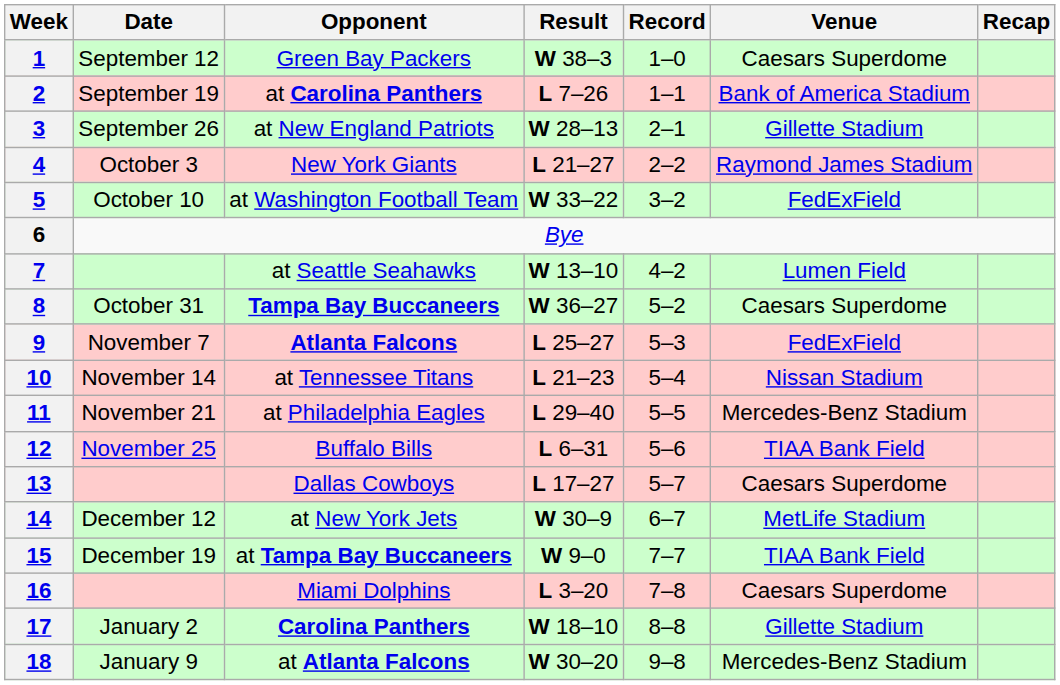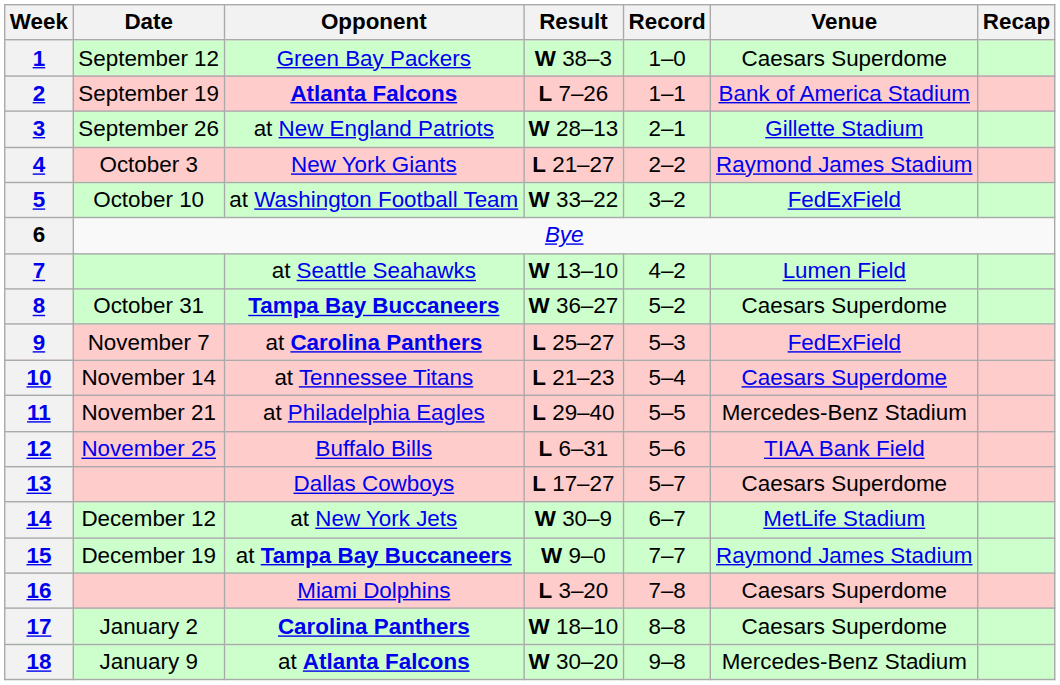(374, 93) at Carolina Panthers -> (374, 93) Atlanta Falcons
(374, 341) Atlanta Falcons -> (374, 341) at Carolina Panthers
(844, 377) Nissan Stadium -> (844, 377) Caesars Superdome
(844, 555) TIAA Bank Field -> (844, 555) Raymond James Stadium
(844, 626) Gillette Stadium -> (844, 626) Caesars Superdome
